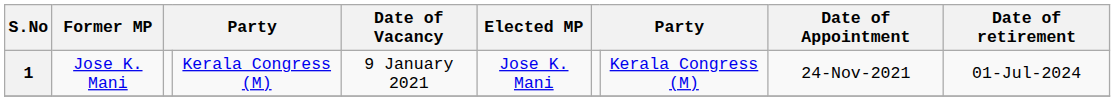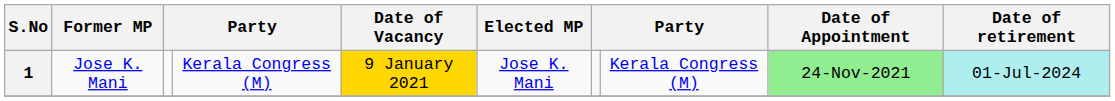(409, 74) no background -> (409, 74) gold background
(856, 74) no background -> (856, 74) lightgreen background
(1027, 74) no background -> (1027, 74) paleturquoise background
